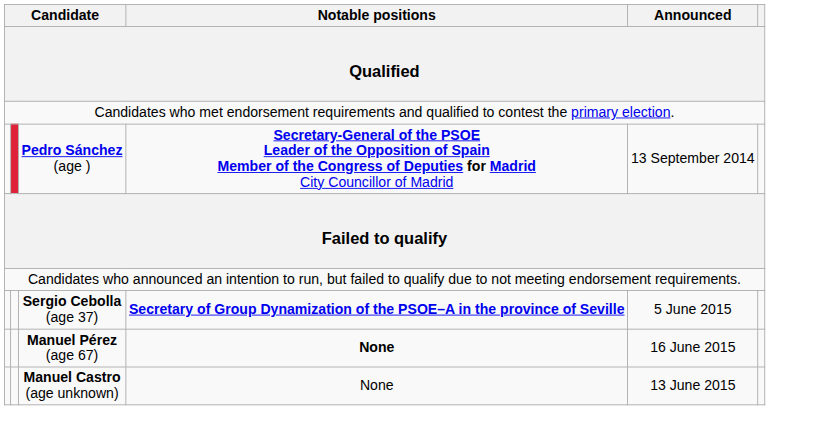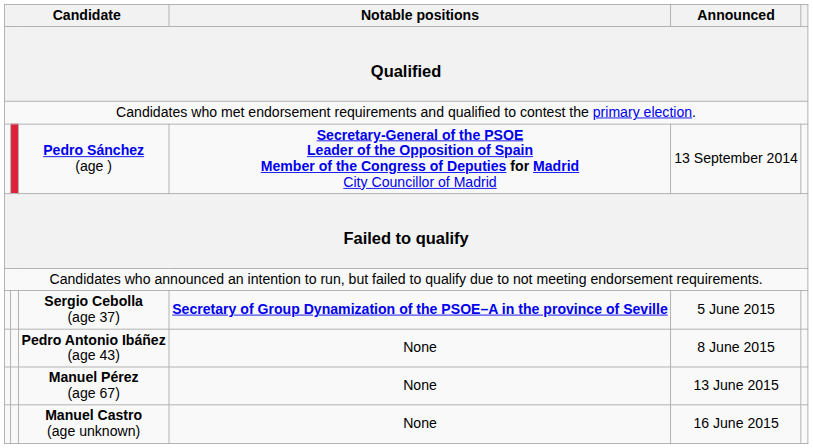+ row: (94, 347)
(377, 347) bold -> (420, 386) normal
(693, 347) 16 June 2015 -> (736, 386) 13 June 2015
(693, 386) 13 June 2015 -> (736, 424) 16 June 2015
